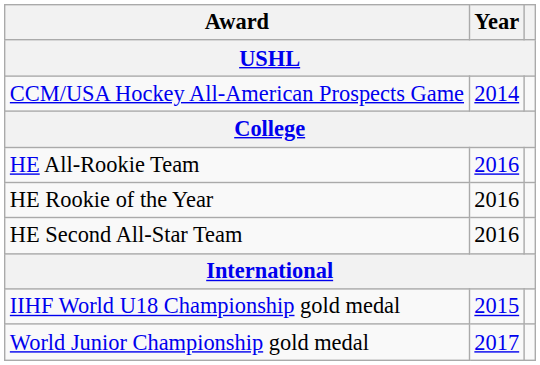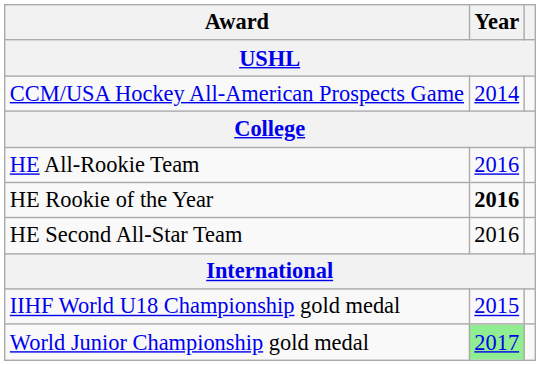(497, 199) normal -> (497, 199) bold
(497, 341) no background -> (497, 341) lightgreen background
